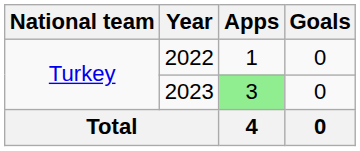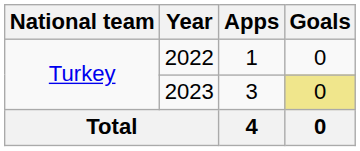(252, 92) lightgreen background -> (252, 92) no background
(320, 92) no background -> (320, 92) khaki background
